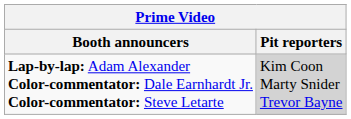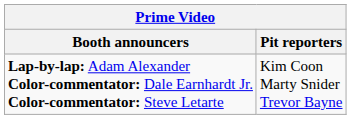(301, 84) lightgrey background -> (301, 84) no background
